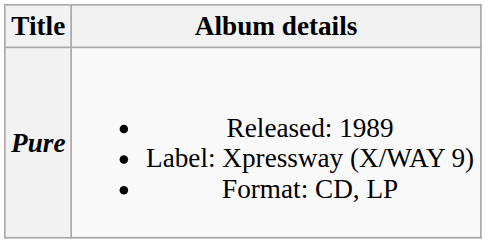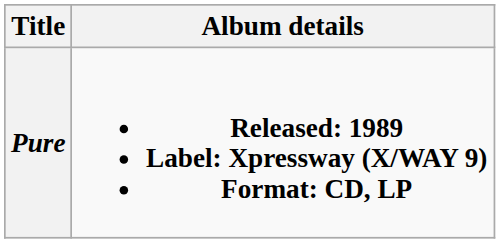(276, 158) normal -> (283, 158) bold
